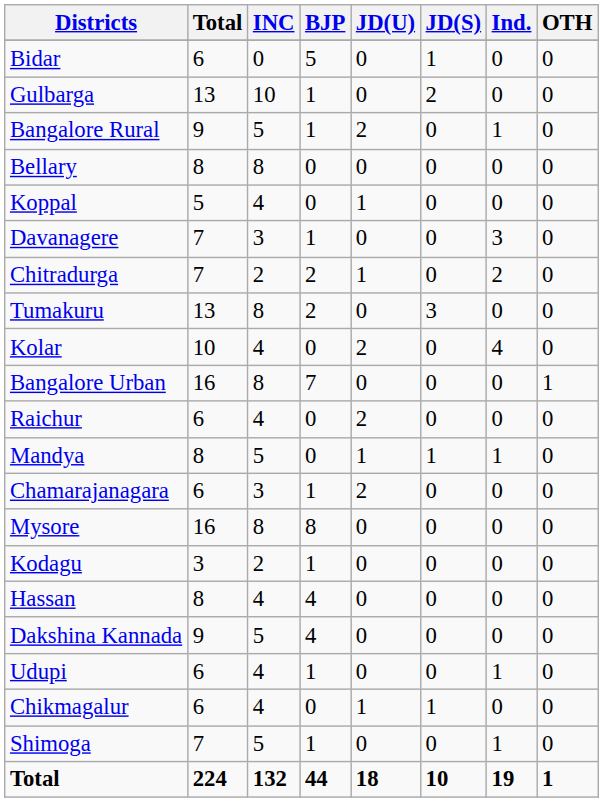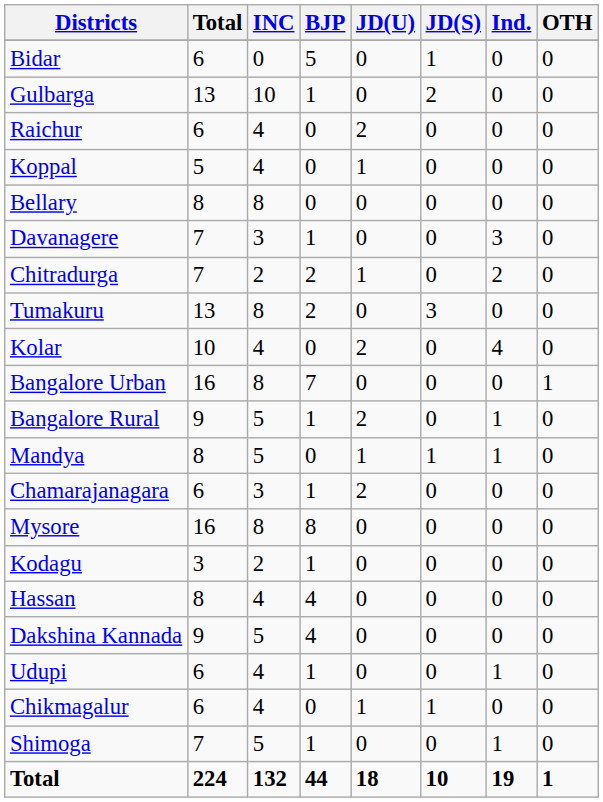rows swapped: (46, 418) <-> (85, 130)
rows swapped: (43, 202) <-> (43, 166)
